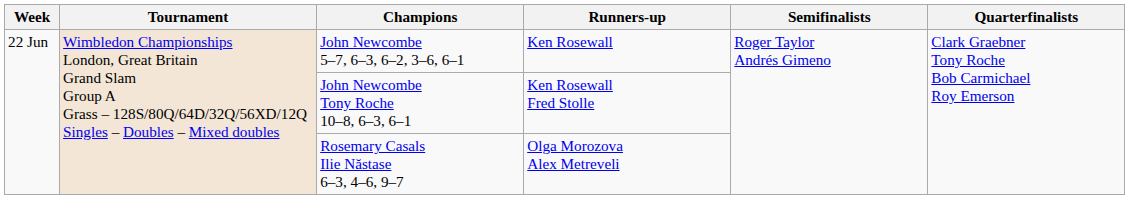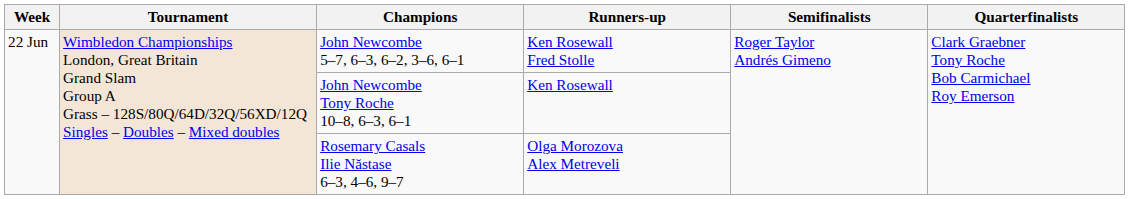(570, 42) Ken Rosewall -> (570, 51) Ken Rosewall Fred Stolle
(570, 94) Ken Rosewall Fred Stolle -> (570, 85) Ken Rosewall
